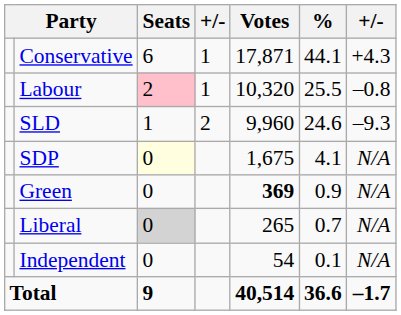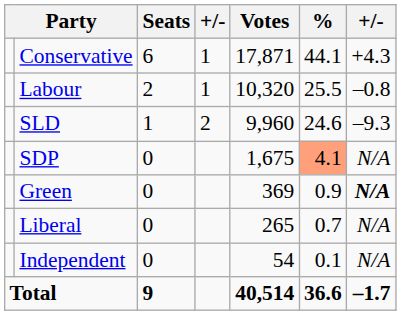(148, 89) pink background -> (148, 89) no background
(148, 157) lightyellow background -> (148, 157) no background
(328, 157) no background -> (328, 157) lightsalmon background
(278, 191) bold -> (278, 191) normal
(374, 191) normal -> (373, 191) bold
(148, 225) lightgrey background -> (148, 225) no background
